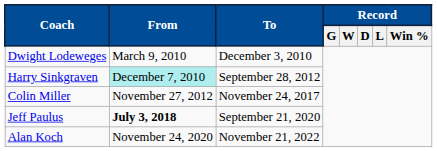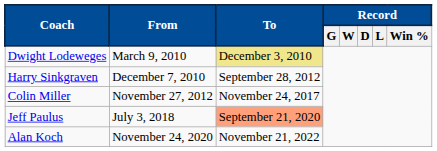(265, 56) no background -> (265, 56) khaki background
(159, 76) paleturquoise background -> (159, 76) no background
(144, 116) bold -> (143, 116) normal
(269, 116) no background -> (269, 116) lightsalmon background
